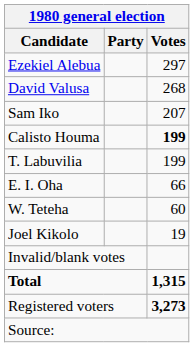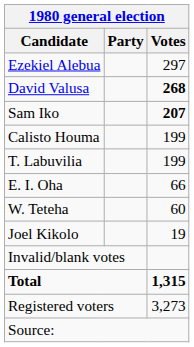(174, 88) normal -> (174, 88) bold
(174, 112) normal -> (174, 112) bold
(174, 137) bold -> (174, 137) normal
(169, 305) bold -> (169, 305) normal
